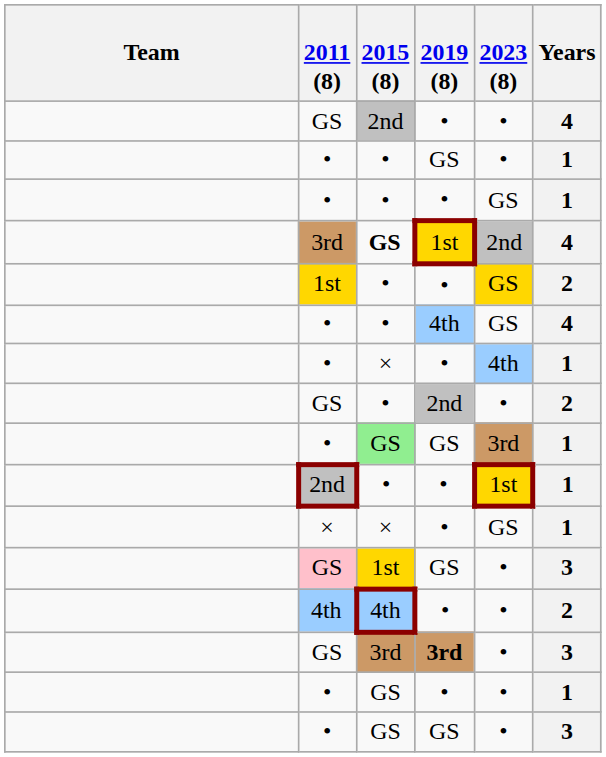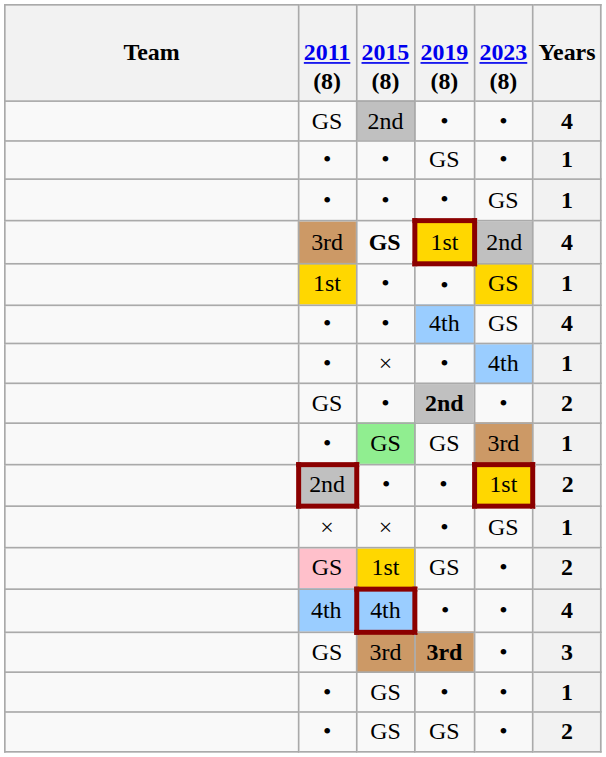(567, 283) 2 -> (567, 283) 1
(444, 403) normal -> (444, 403) bold
(568, 485) 1 -> (568, 485) 2
(567, 568) 3 -> (567, 568) 2
(567, 610) 2 -> (567, 610) 4
(567, 731) 3 -> (567, 731) 2
